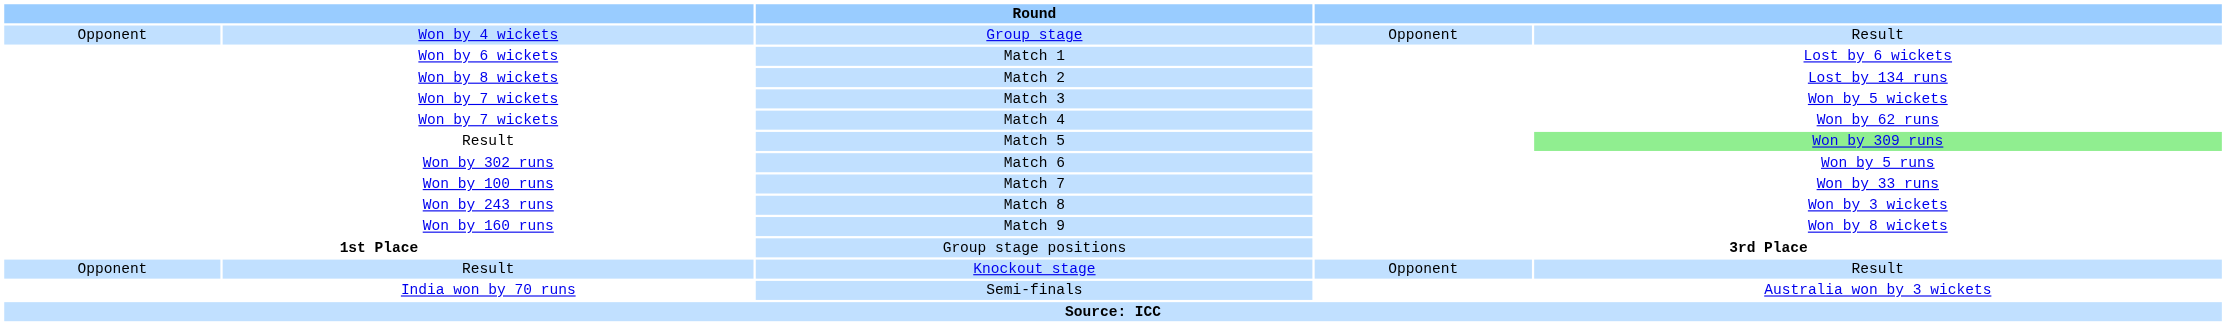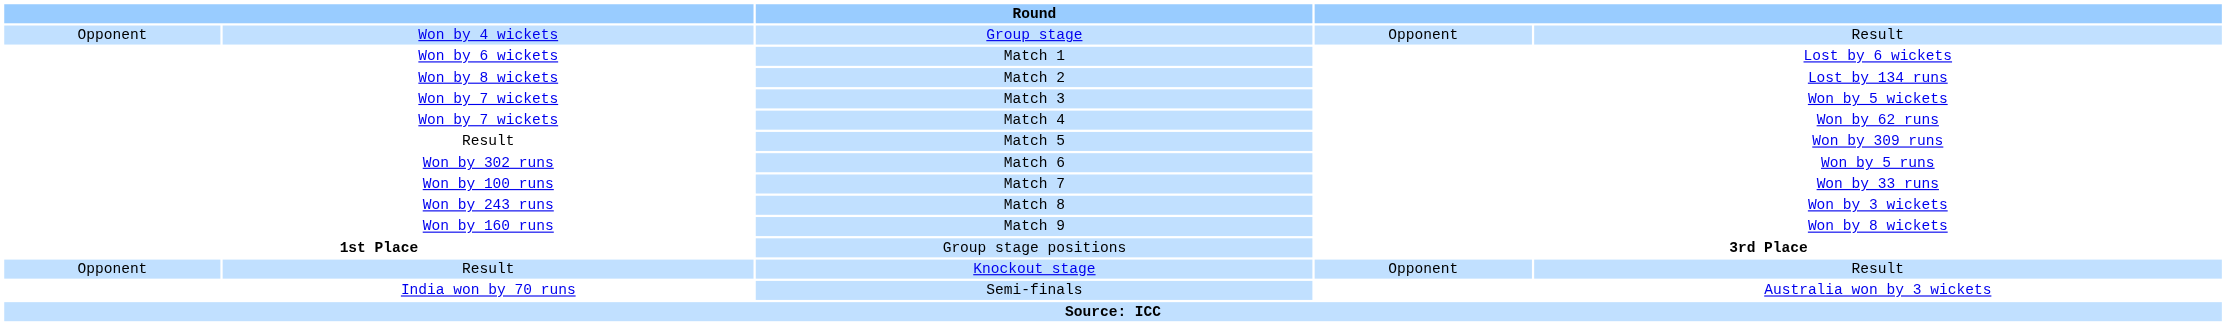(1878, 141) lightgreen background -> (1878, 141) no background
